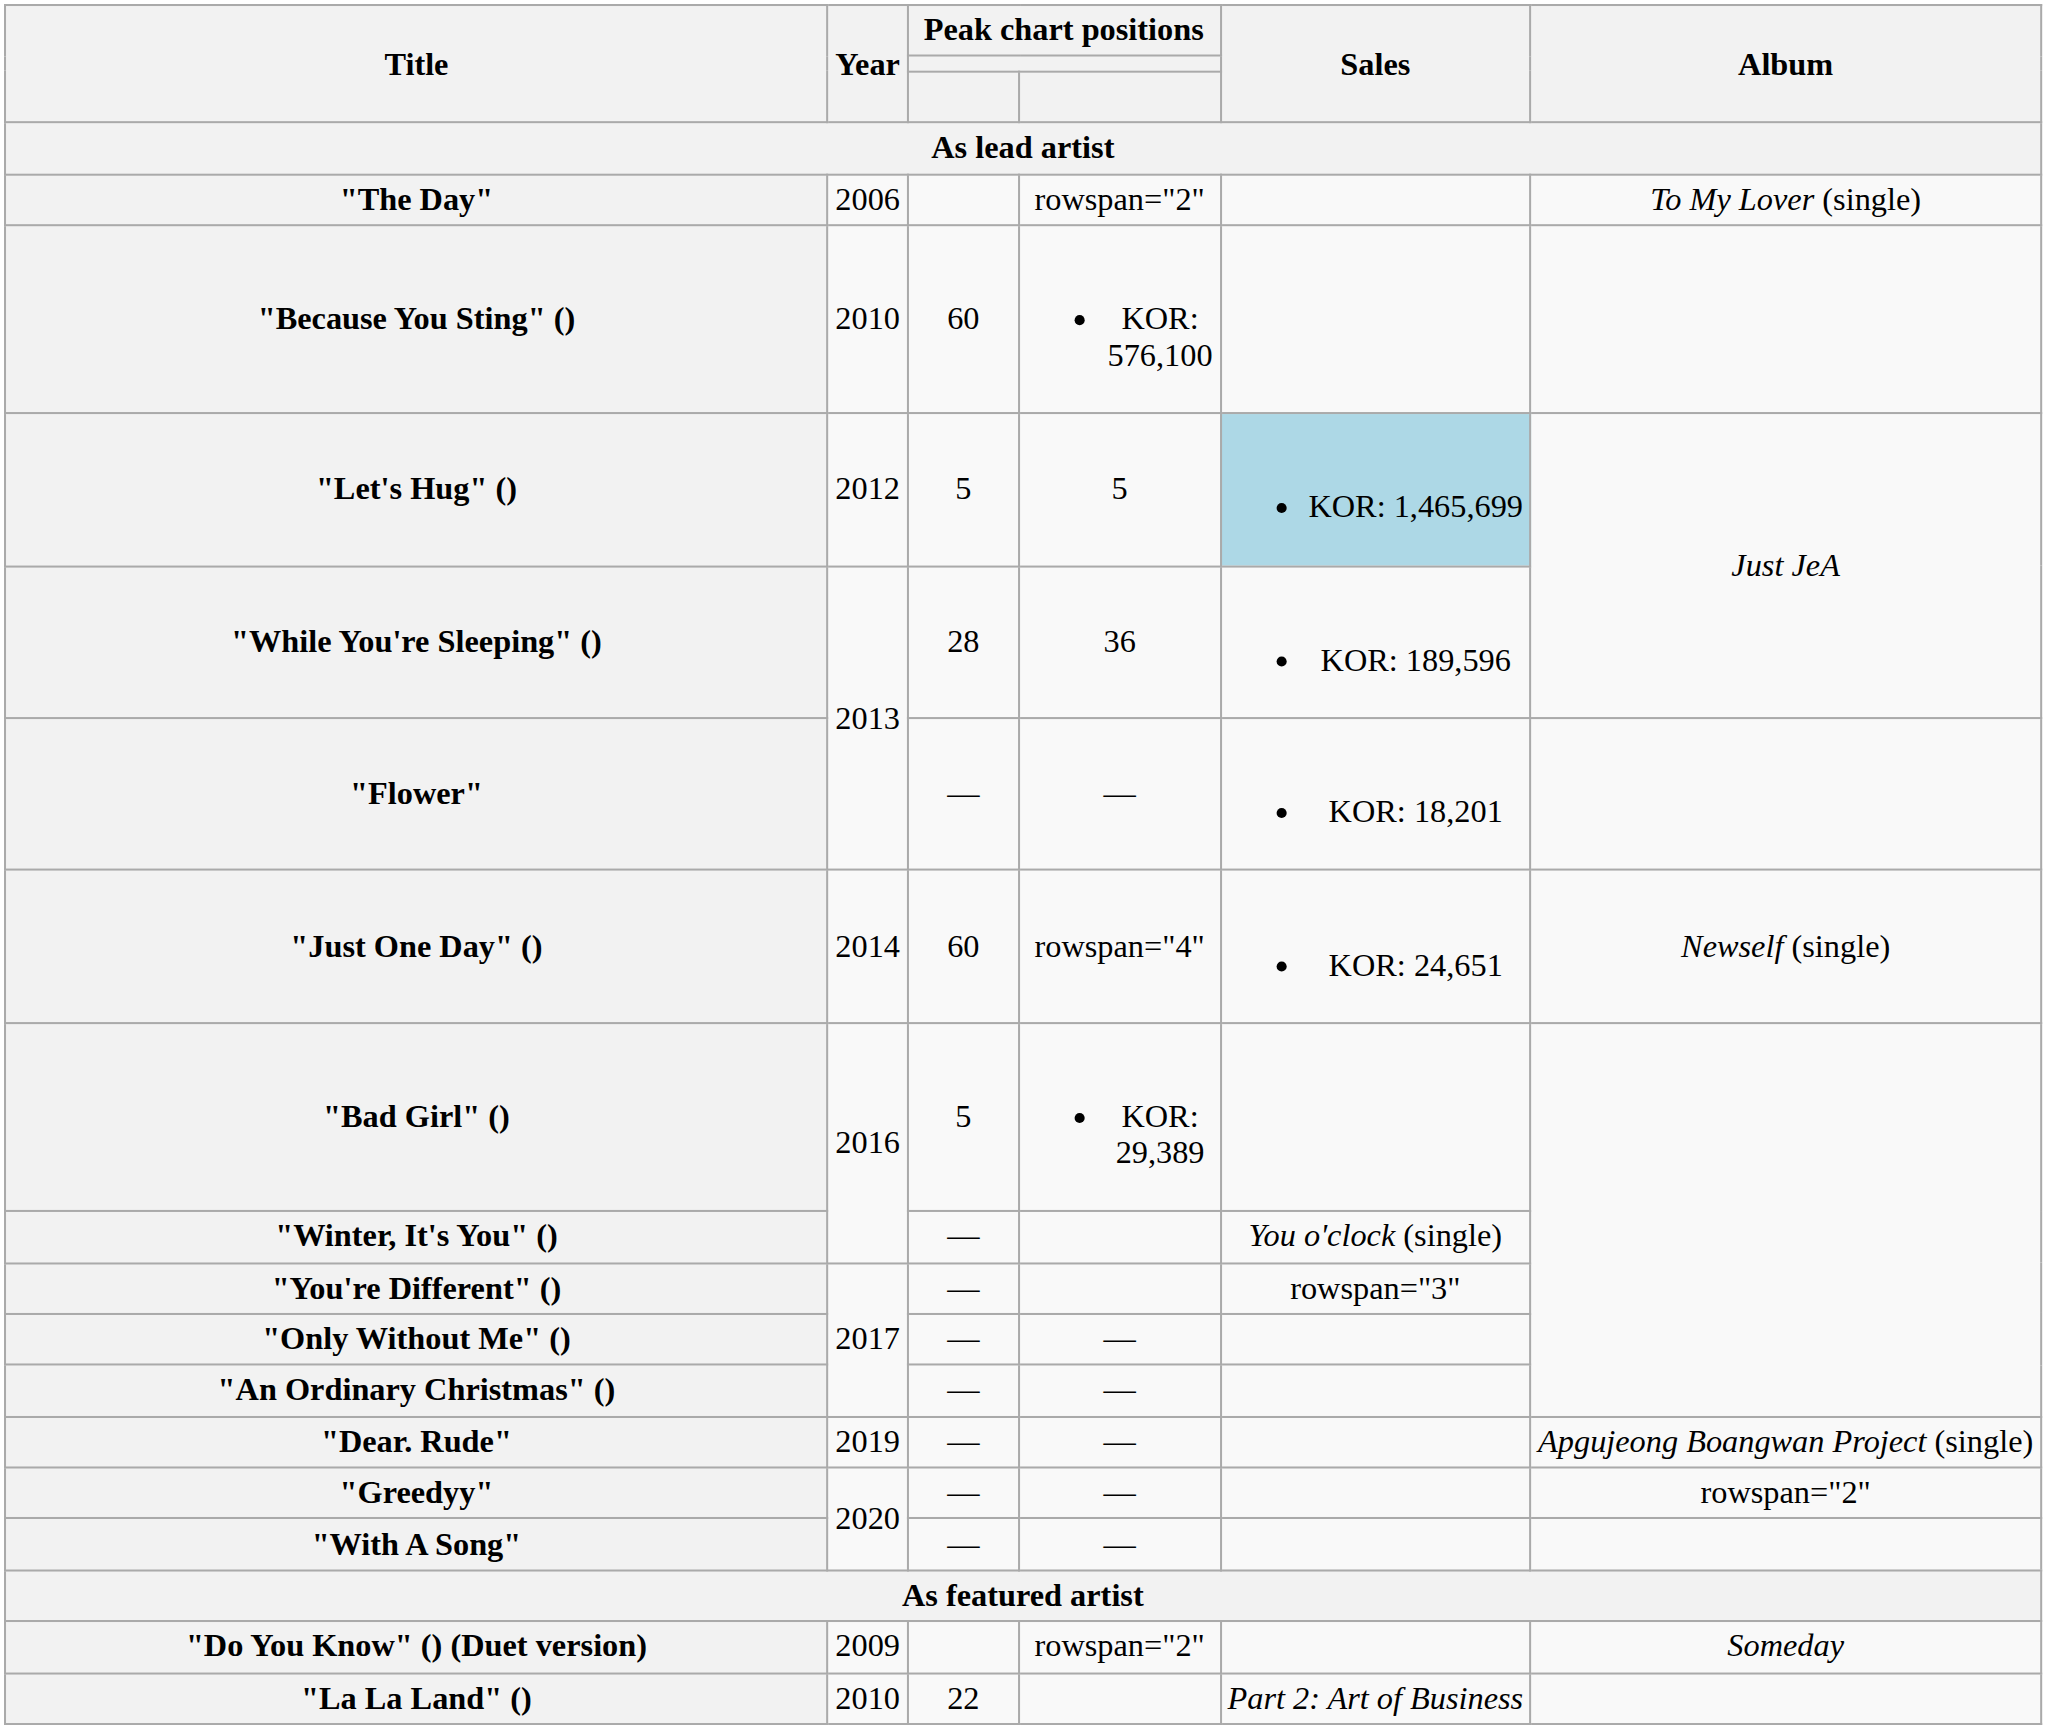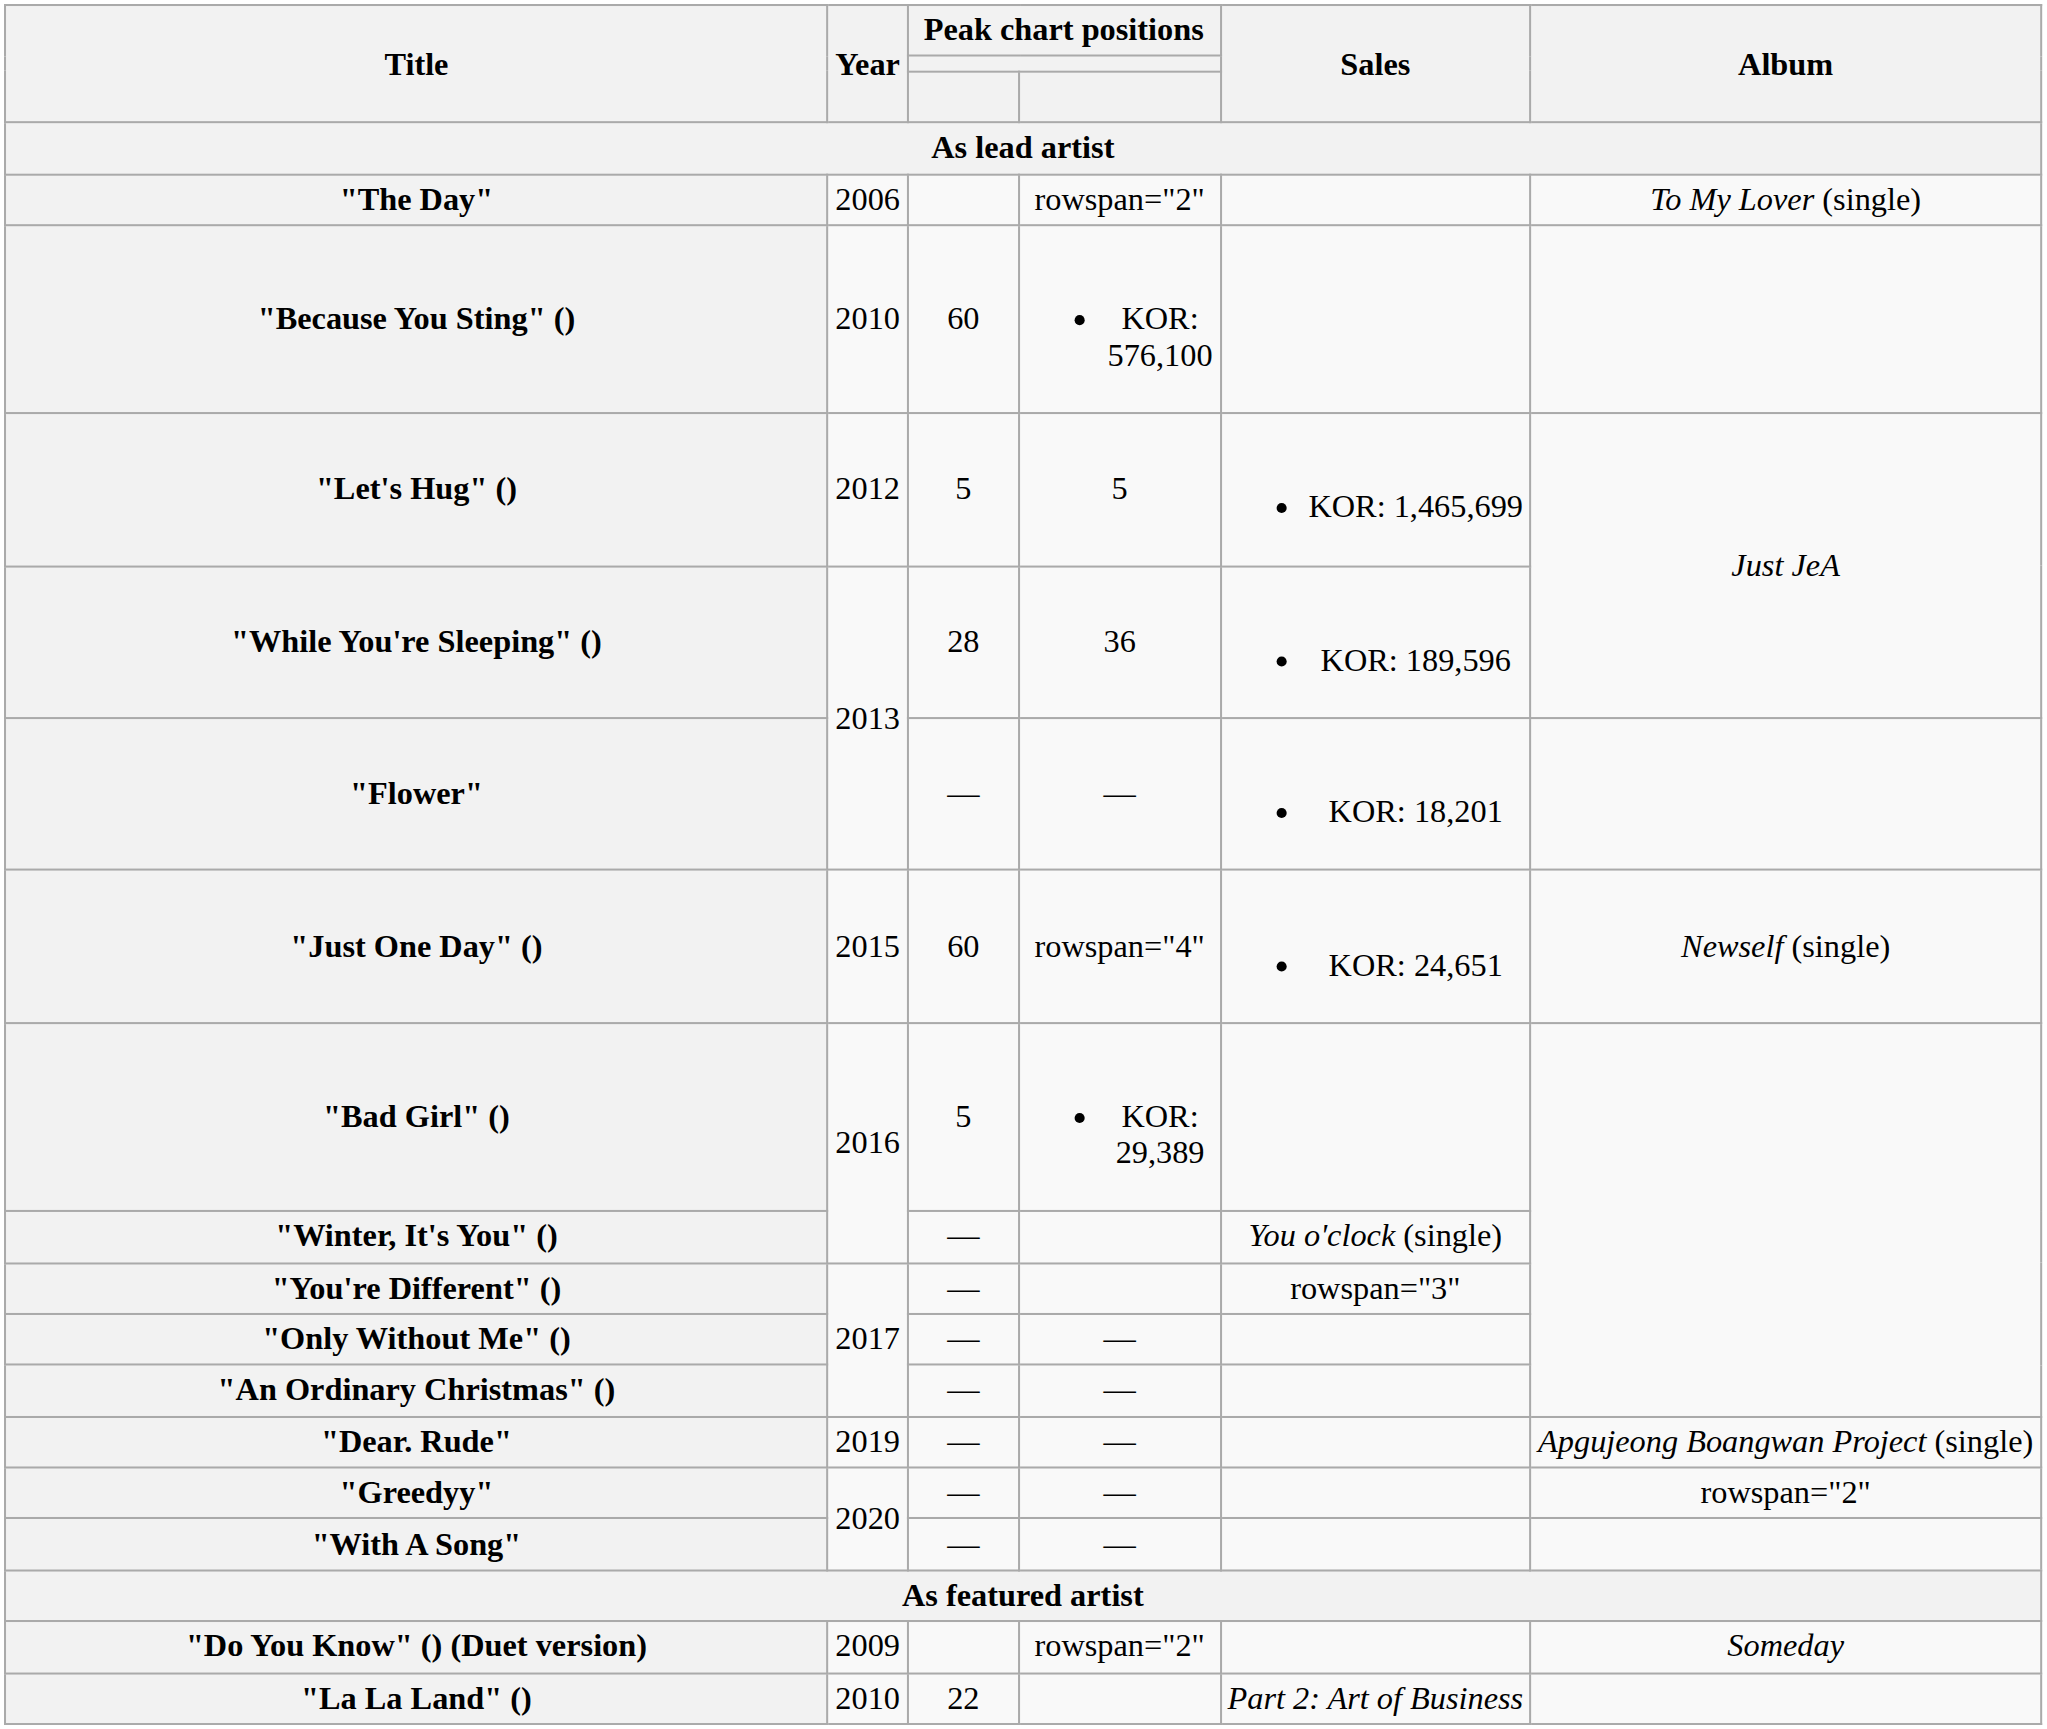(1375, 508) lightblue background -> (1375, 508) no background
(868, 945) 2014 -> (868, 945) 2015
